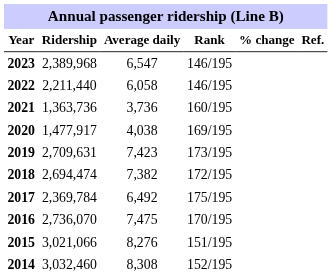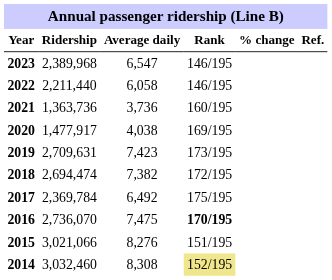(210, 219) normal -> (210, 219) bold
(210, 264) no background -> (210, 264) khaki background
